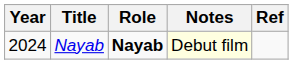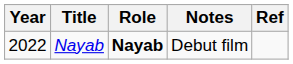(28, 45) 2024 -> (28, 45) 2022
(210, 45) lightyellow background -> (210, 45) no background
